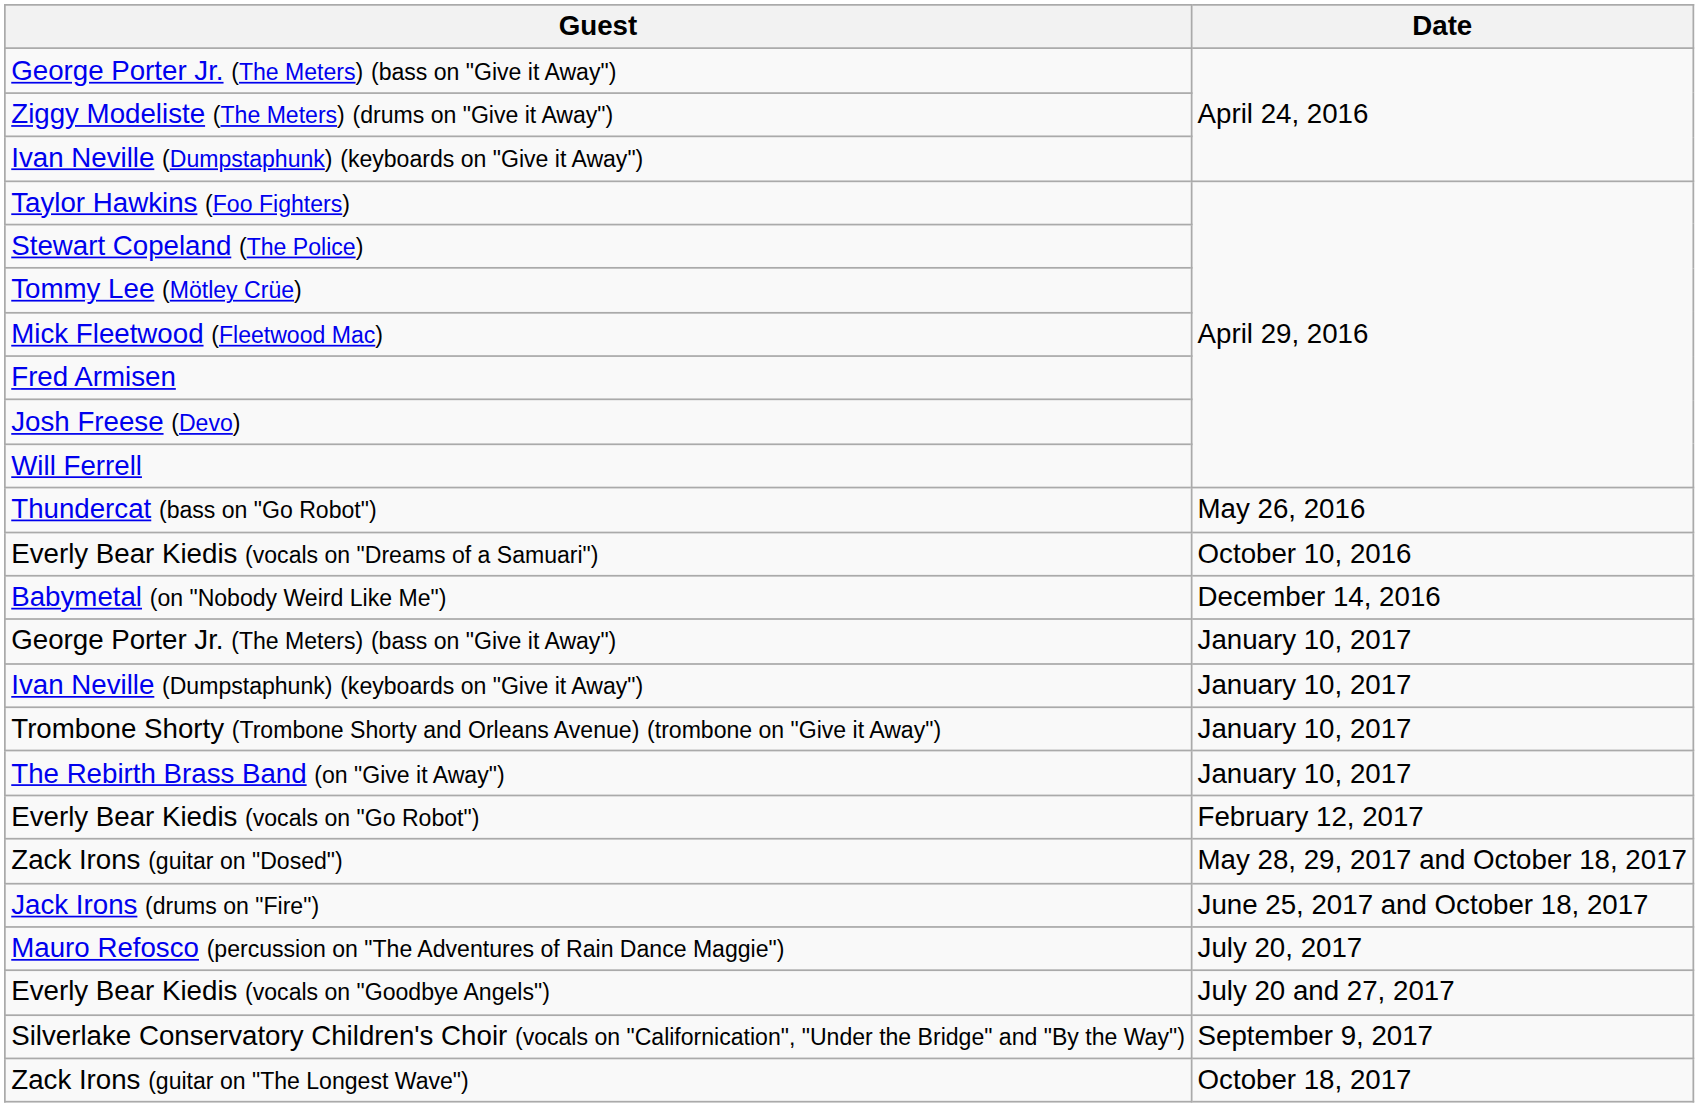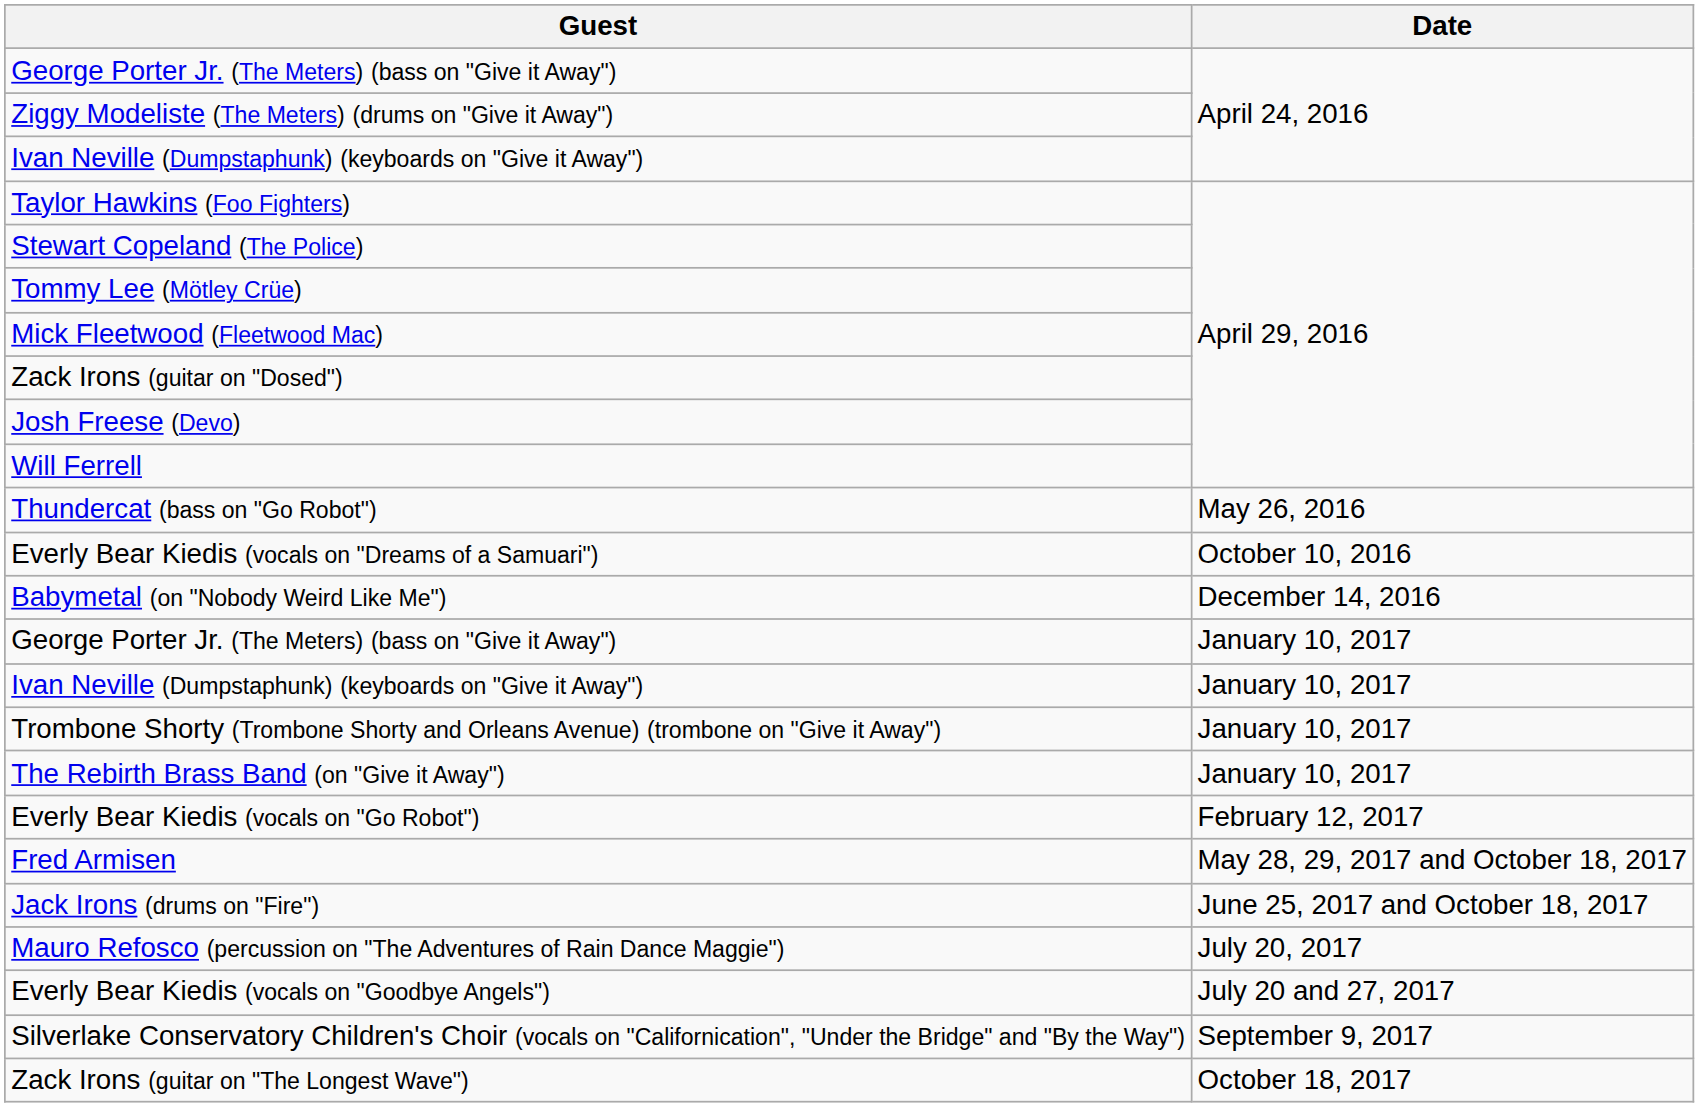(94, 377) Fred Armisen -> (177, 377) Zack Irons (guitar on "Dosed")
(177, 860) Zack Irons (guitar on "Dosed") -> (94, 860) Fred Armisen
